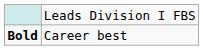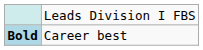(23, 35) no background -> (23, 35) lightblue background
